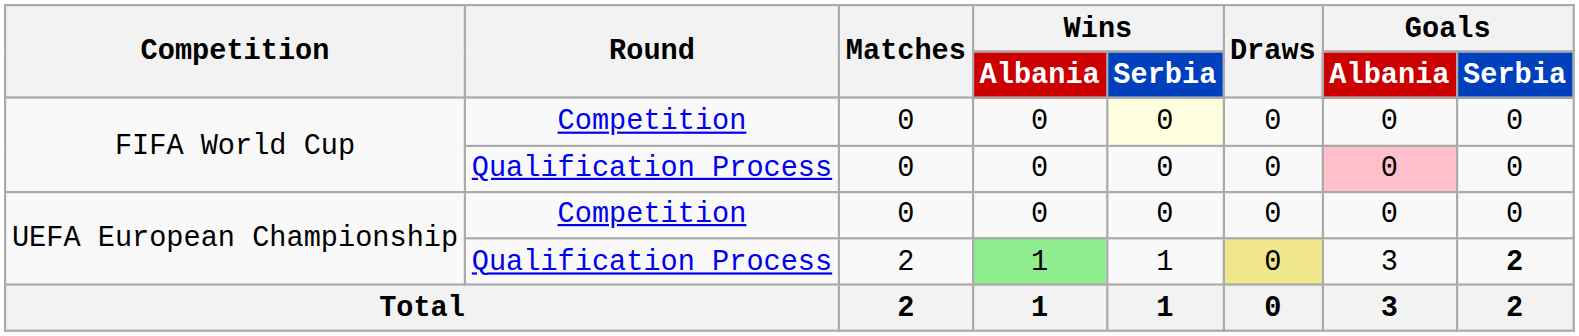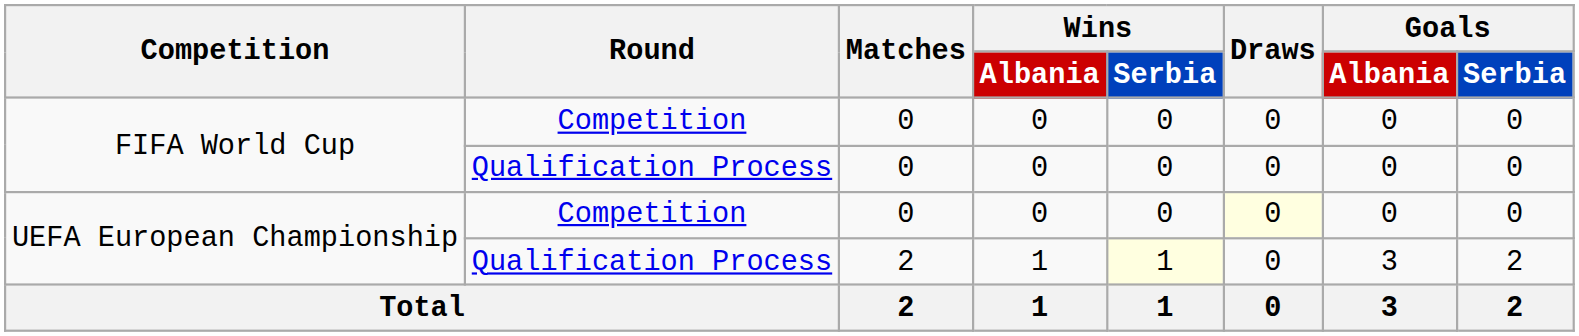(1165, 122) lightyellow background -> (1165, 122) no background
(1389, 168) pink background -> (1389, 168) no background
(1273, 215) no background -> (1273, 215) lightyellow background
(1040, 261) lightgreen background -> (1040, 261) no background
(1165, 261) no background -> (1165, 261) lightyellow background
(1273, 261) khaki background -> (1273, 261) no background
(1515, 261) bold -> (1515, 261) normal
